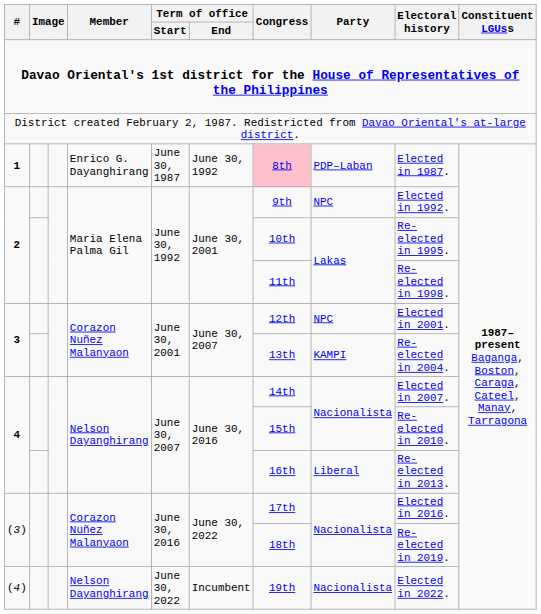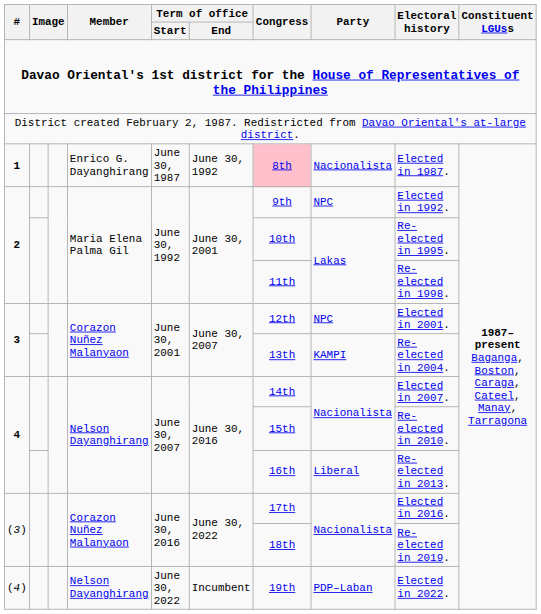(343, 165) PDP–Laban -> (353, 165) Nacionalista
(353, 588) Nacionalista -> (343, 588) PDP–Laban
